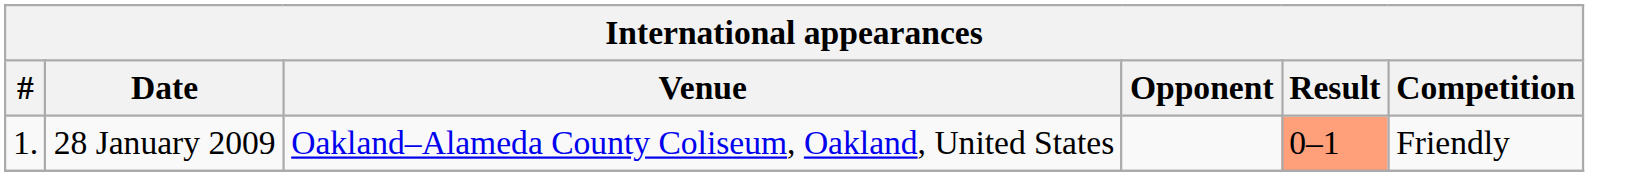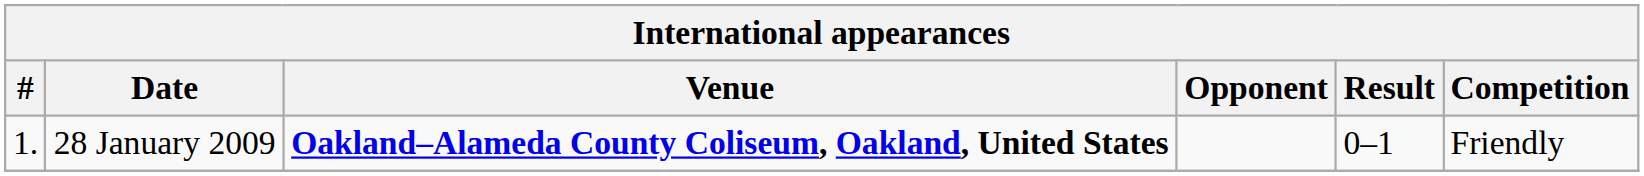(703, 143) normal -> (730, 143) bold
(1314, 143) lightsalmon background -> (1369, 143) no background
